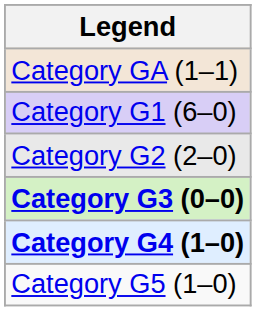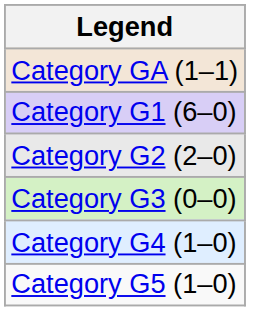(128, 199) bold -> (124, 199) normal
(128, 242) bold -> (124, 242) normal
